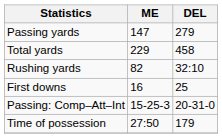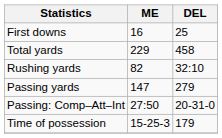rows swapped: (36, 87) <-> (43, 32)
(150, 105) 15-25-3 -> (145, 105) 27:50
(145, 123) 27:50 -> (150, 123) 15-25-3
